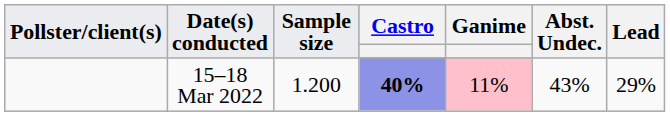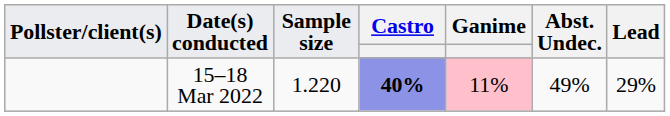(316, 84) 1.200 -> (316, 84) 1.220
(570, 84) 43% -> (570, 84) 49%
